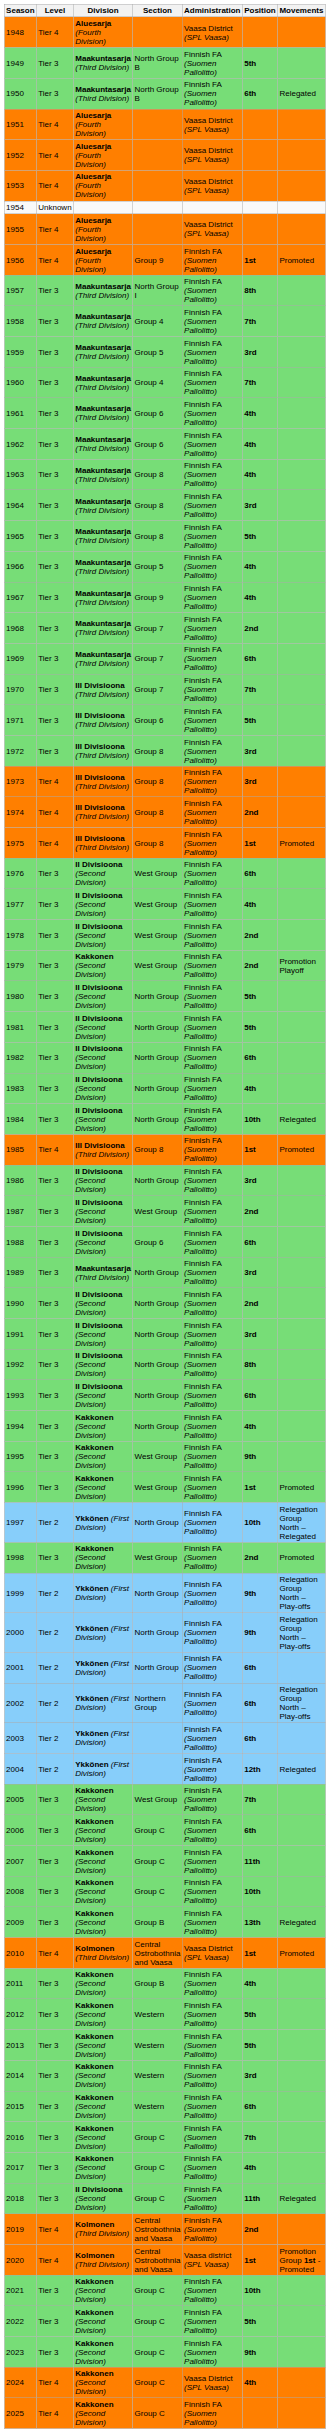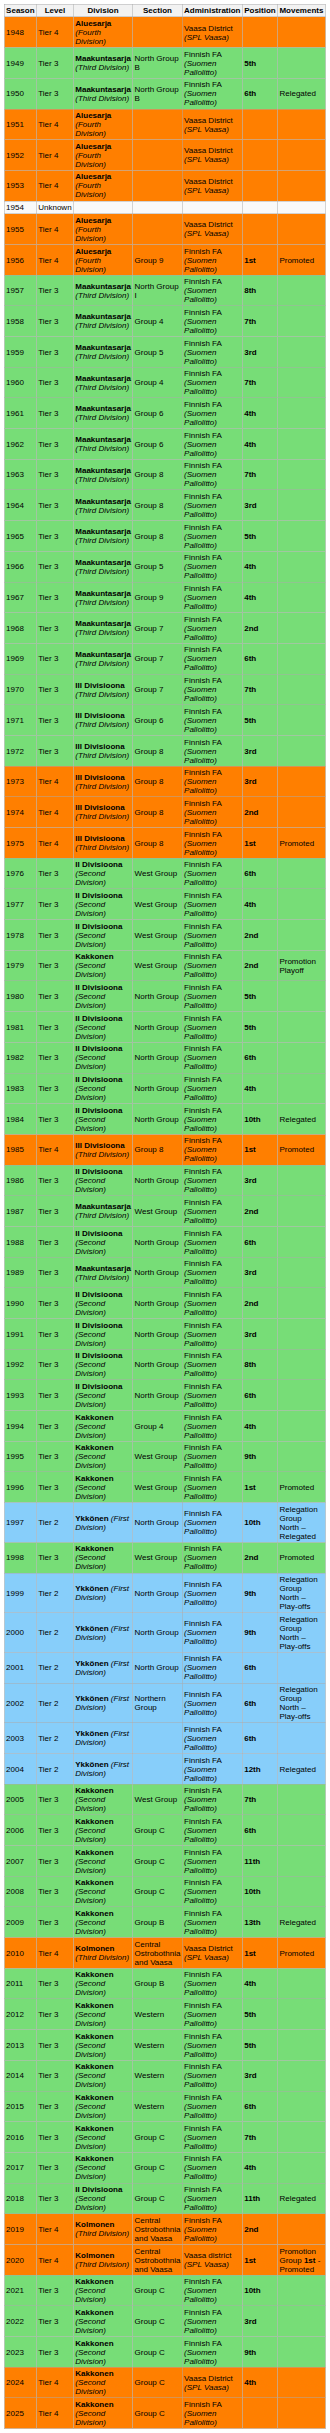(250, 474) 4th -> (250, 474) 7th
(99, 1211) II Divisioona (Second Division) -> (103, 1211) Maakuntasarja (Third Division)
(149, 1242) Group 6 -> (157, 1242) North Group
(157, 1426) North Group -> (149, 1426) Group 4
(250, 2321) 5th -> (250, 2321) 3rd
